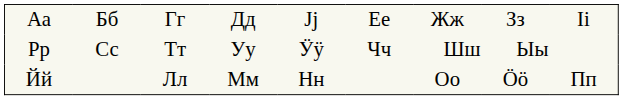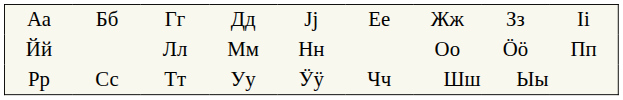rows swapped: (39, 79) <-> (39, 49)
